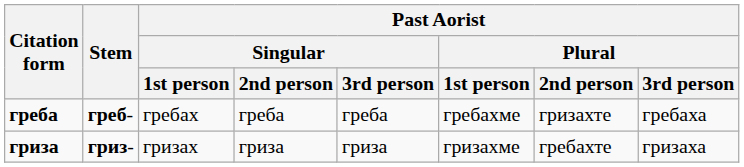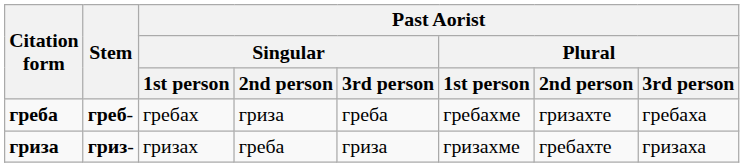(262, 114) греба -> (261, 114) гриза
(261, 146) гриза -> (262, 146) греба
